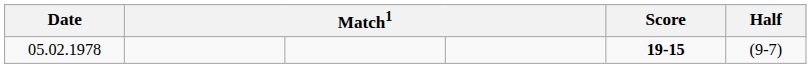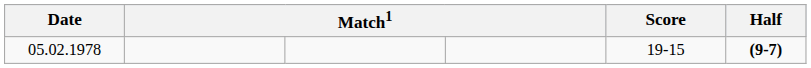(666, 49) bold -> (666, 49) normal
(766, 49) normal -> (766, 49) bold
